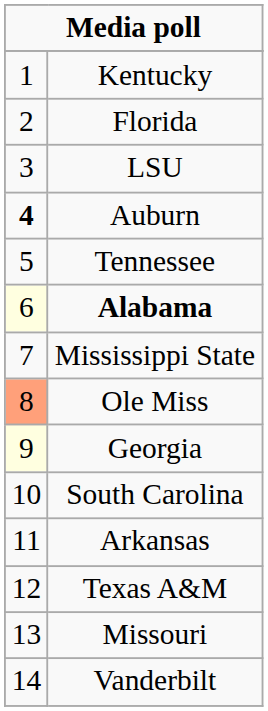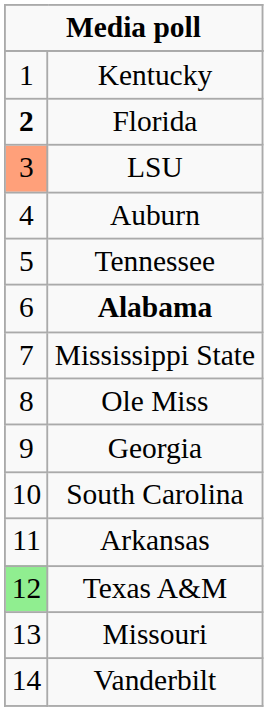(26, 121) normal -> (26, 121) bold
(26, 167) no background -> (26, 167) lightsalmon background
(26, 214) bold -> (26, 214) normal
(26, 307) lightyellow background -> (26, 307) no background
(26, 401) lightsalmon background -> (26, 401) no background
(26, 448) lightyellow background -> (26, 448) no background
(26, 588) no background -> (26, 588) lightgreen background
